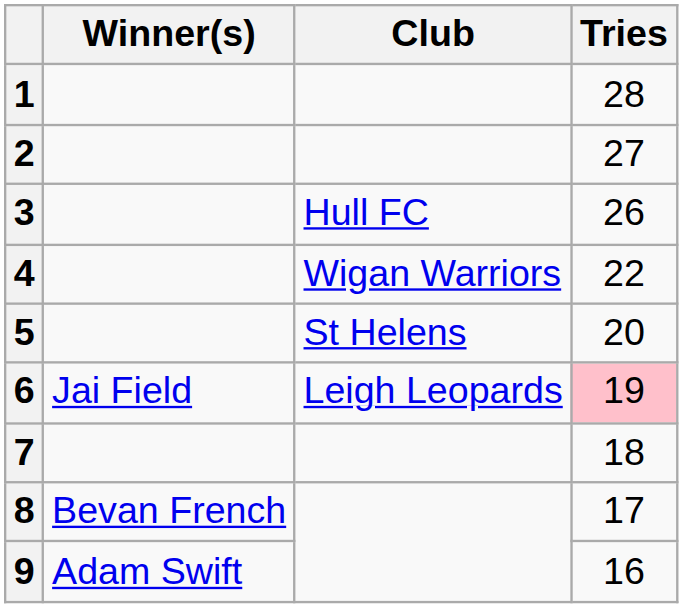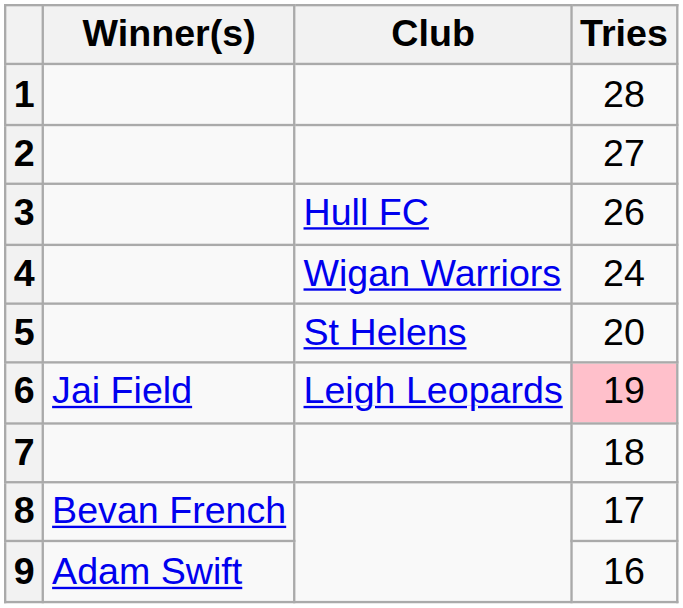(624, 272) 22 -> (624, 272) 24
